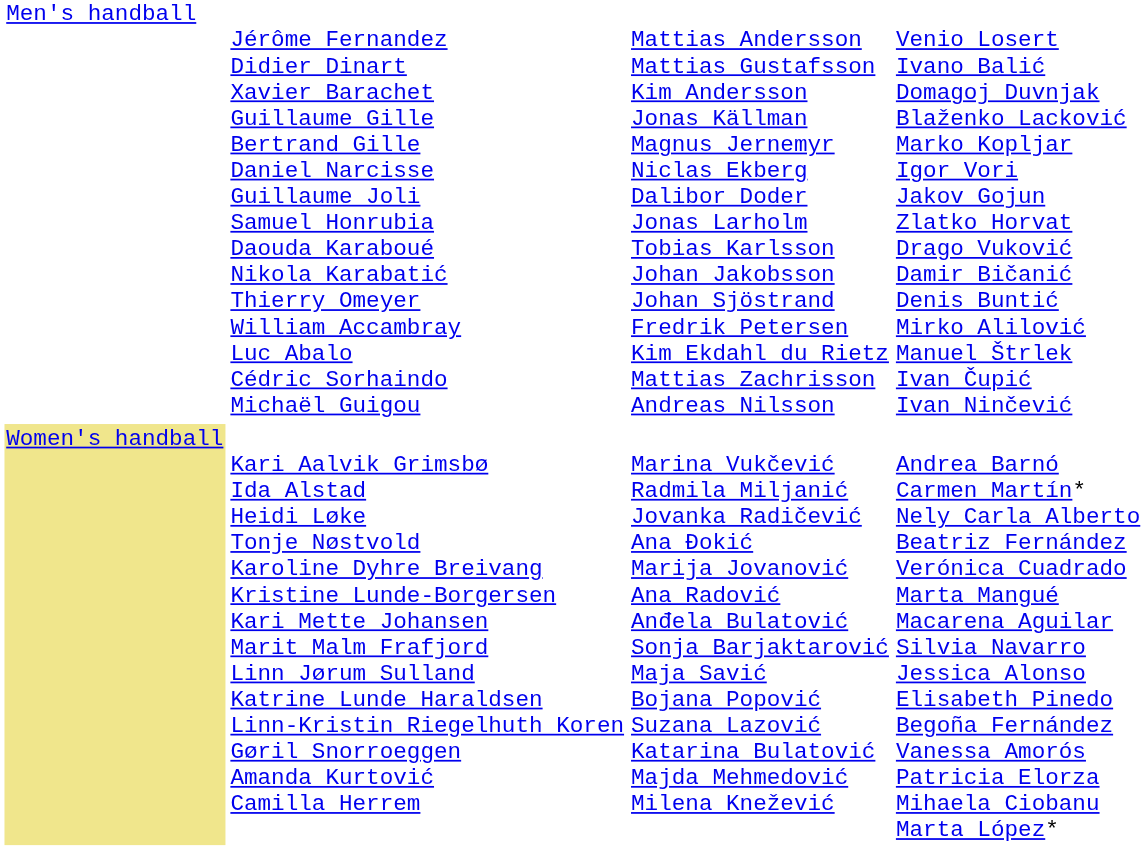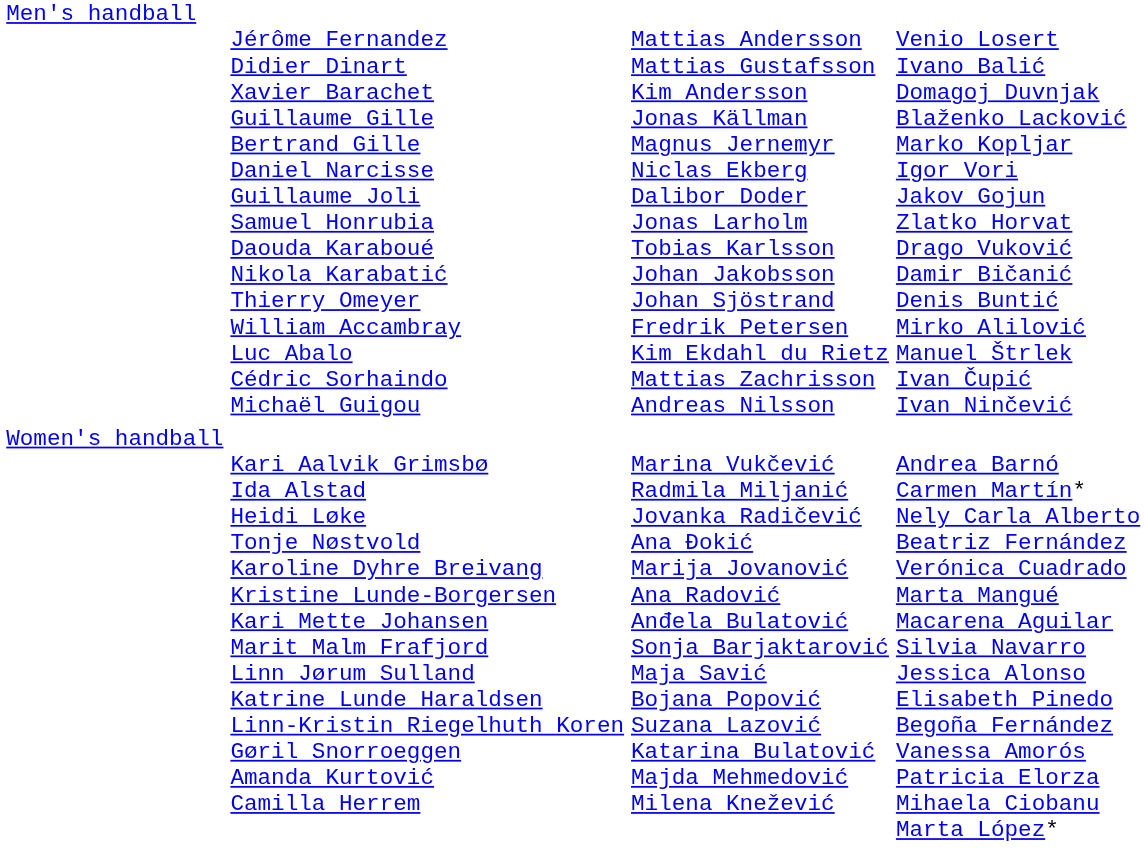(115, 439) khaki background -> (115, 439) no background
